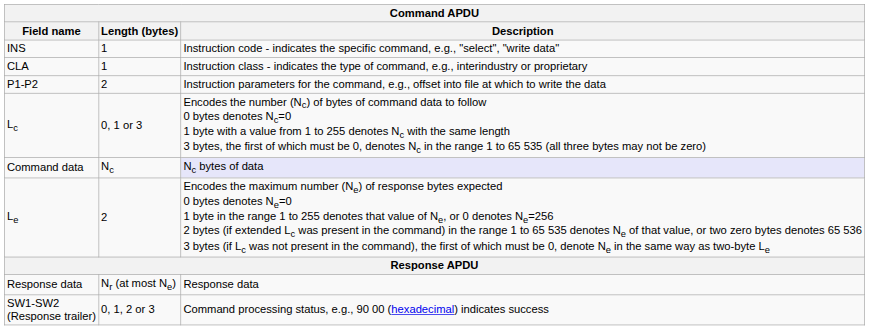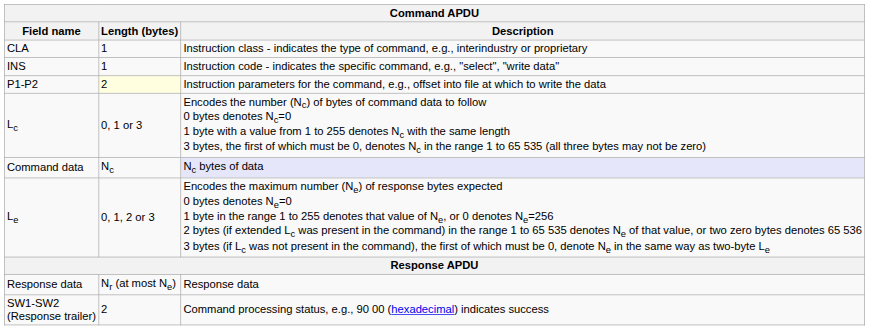rows swapped: (18, 66) <-> (16, 48)
(104, 84) no background -> (104, 84) lightyellow background
(104, 217) 2 -> (128, 217) 0, 1, 2 or 3
(128, 310) 0, 1, 2 or 3 -> (104, 310) 2
